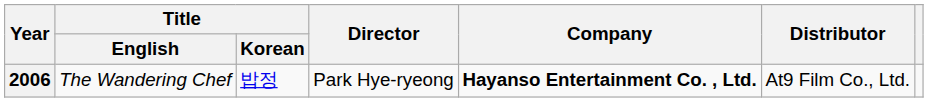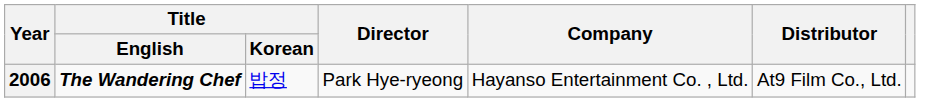(145, 80) normal -> (150, 80) bold
(610, 80) bold -> (610, 80) normal
